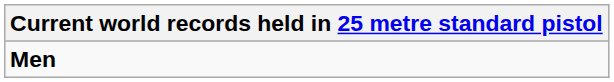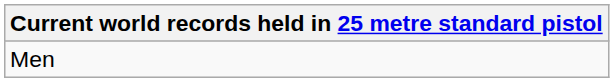(33, 59) bold -> (32, 59) normal
